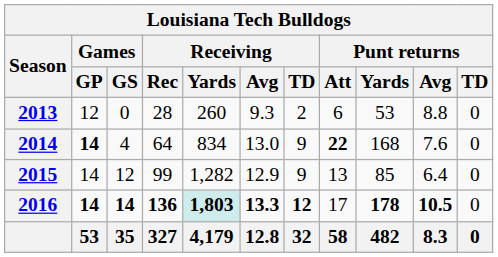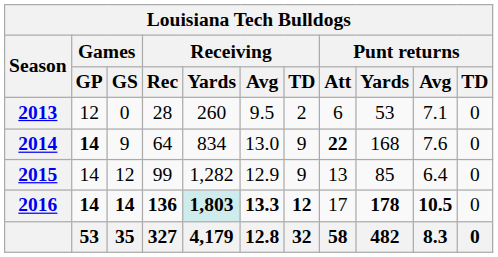(262, 112) 9.3 -> (262, 112) 9.5
(435, 112) 8.8 -> (435, 112) 7.1
(125, 143) 4 -> (125, 143) 9
